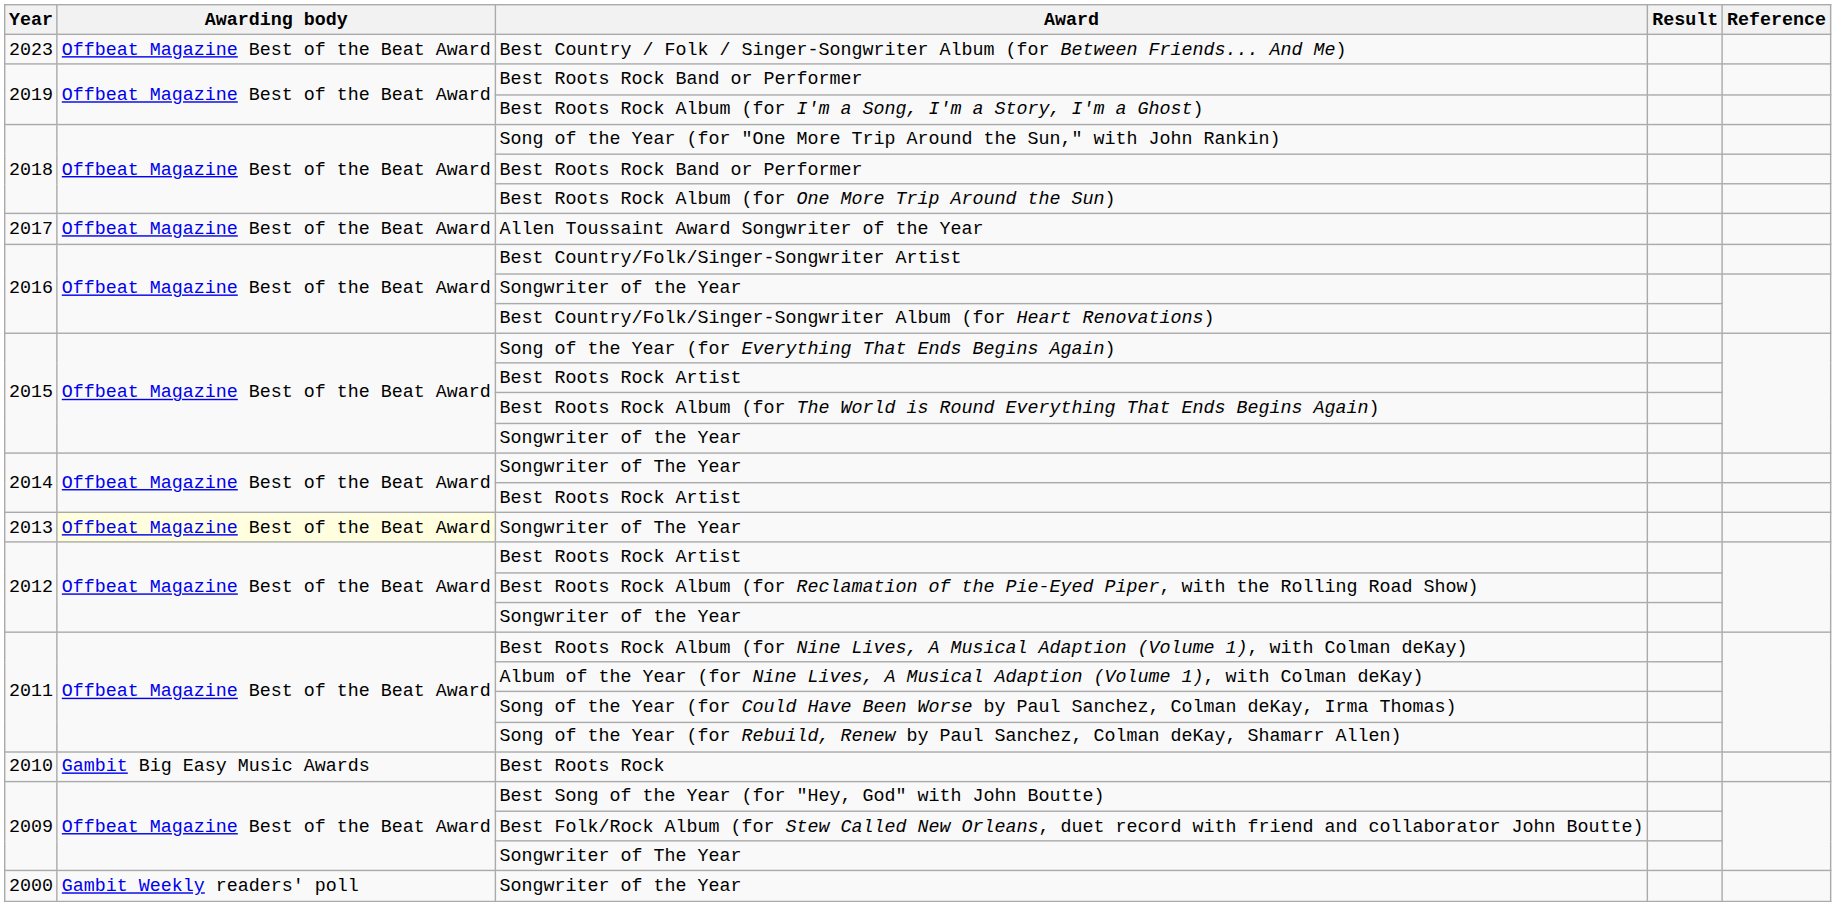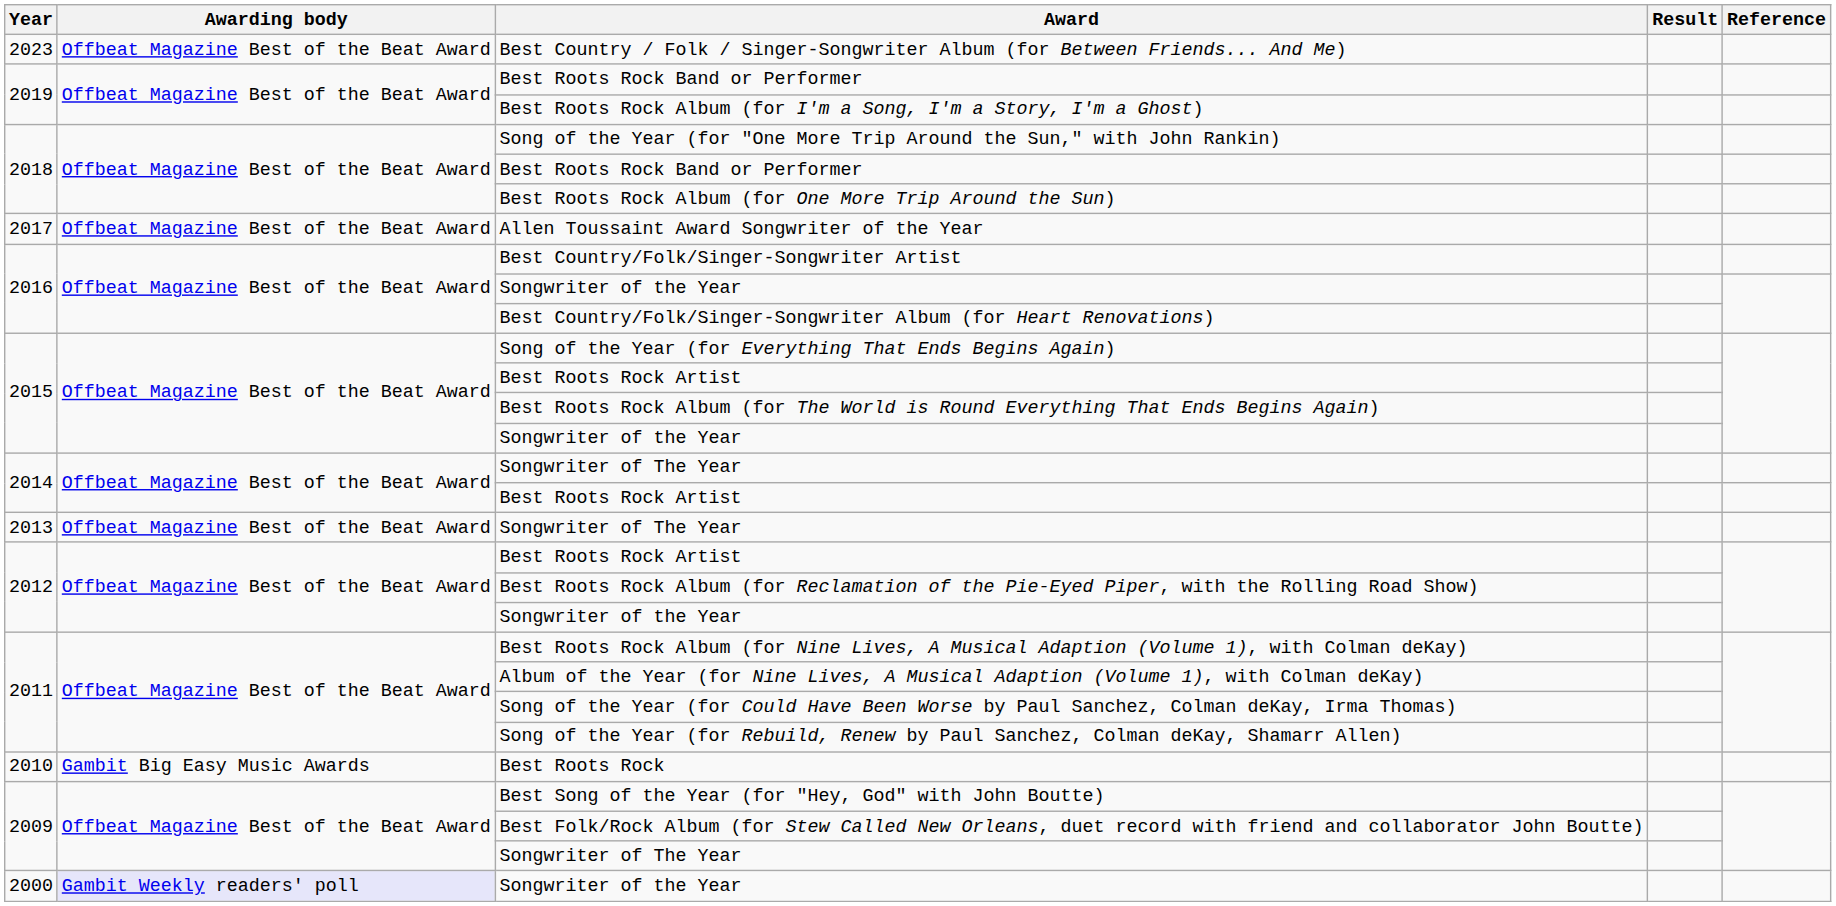(276, 528) lightyellow background -> (276, 528) no background
(210, 886) no background -> (210, 886) lavender background
